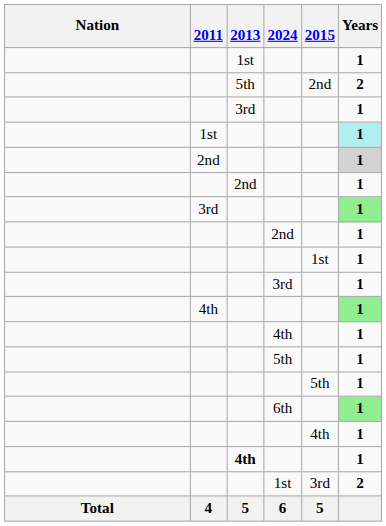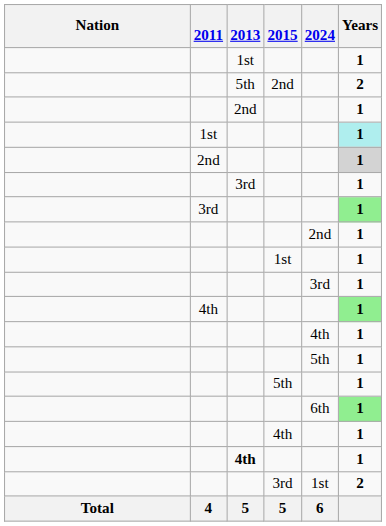columns swapped: (320, 35) <-> (283, 35)
(245, 110) 3rd -> (245, 110) 2nd
(245, 184) 2nd -> (245, 184) 3rd
